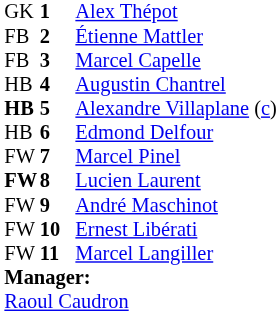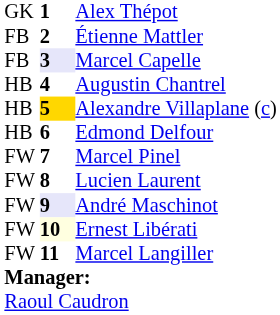(45, 60) no background -> (45, 60) lavender background
(19, 108) bold -> (19, 108) normal
(45, 108) no background -> (45, 108) gold background
(21, 180) bold -> (20, 180) normal
(45, 204) no background -> (45, 204) lavender background
(50, 229) no background -> (50, 229) lightyellow background
